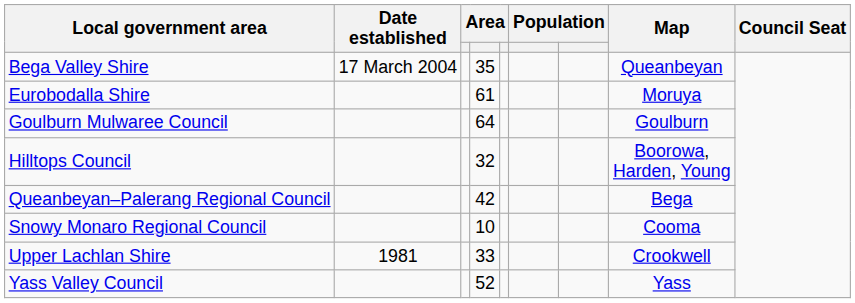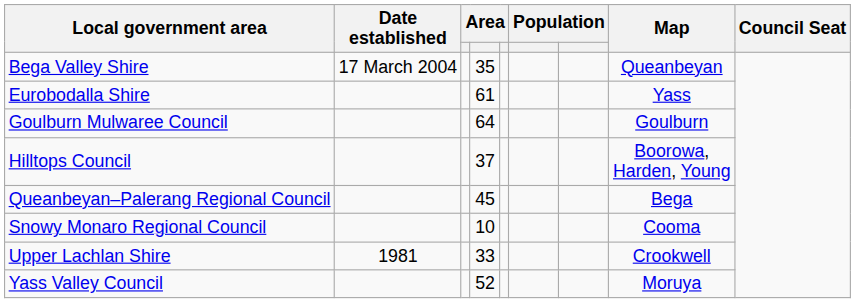(672, 94) Moruya -> (672, 94) Yass
(485, 161) 32 -> (485, 161) 37
(485, 199) 42 -> (485, 199) 45
(672, 283) Yass -> (672, 283) Moruya
